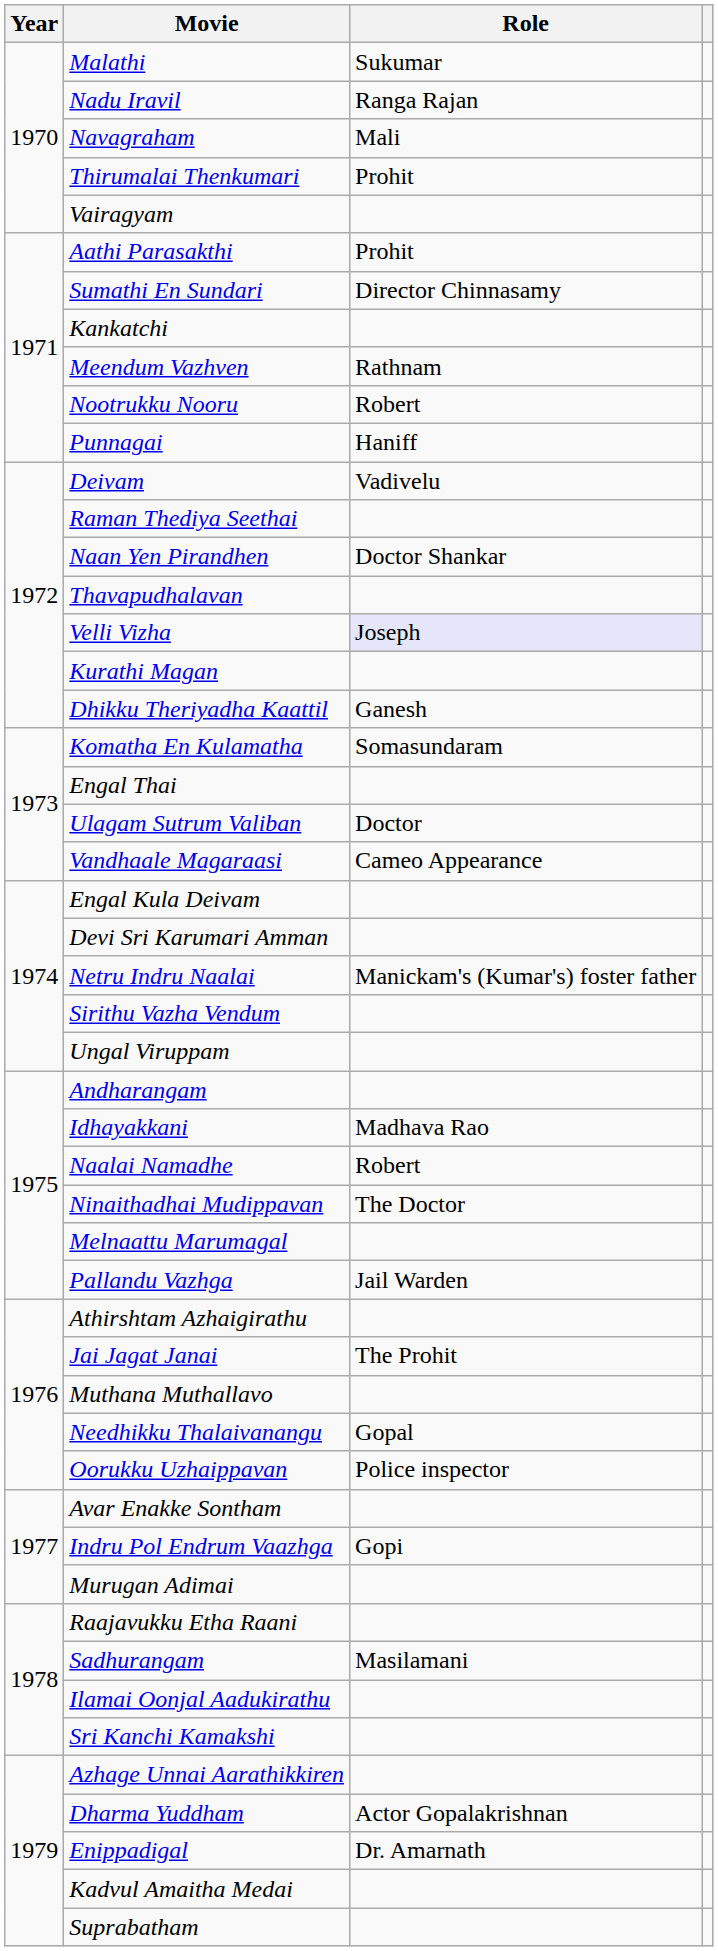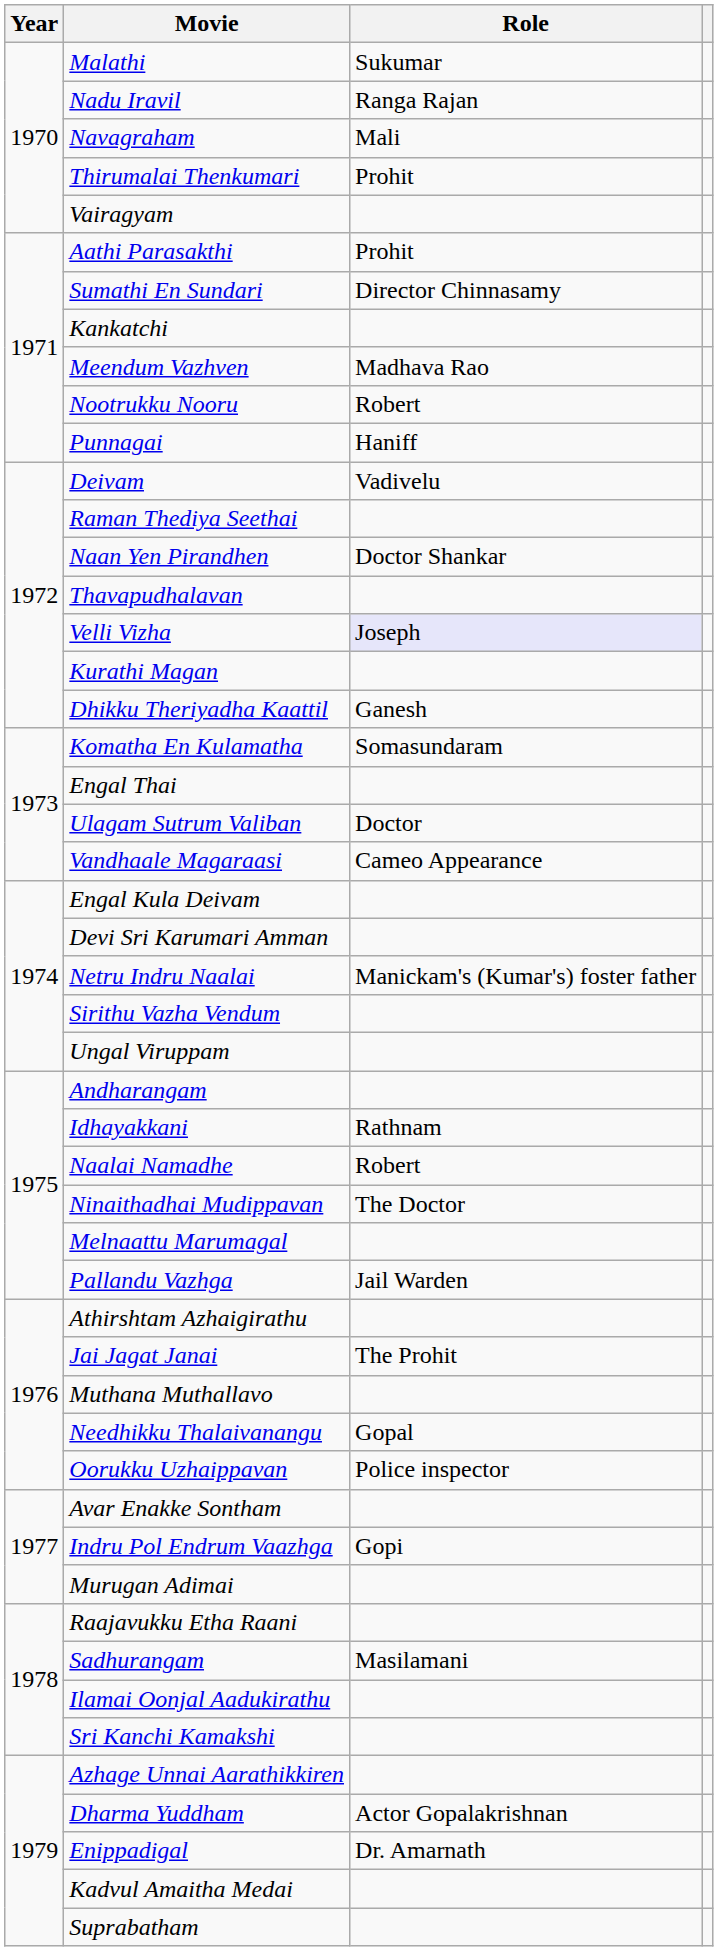(398, 366) Rathnam -> (422, 366) Madhava Rao
(422, 1127) Madhava Rao -> (398, 1127) Rathnam
